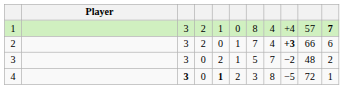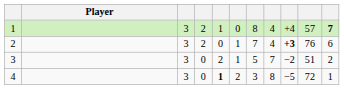(310, 44) 66 -> (310, 44) 76
(310, 60) 48 -> (310, 60) 51
(186, 76) bold -> (186, 76) normal
